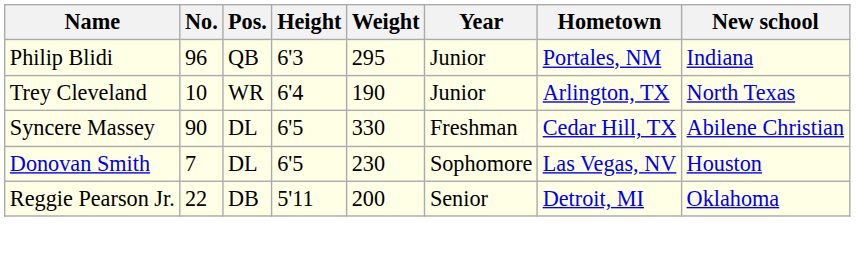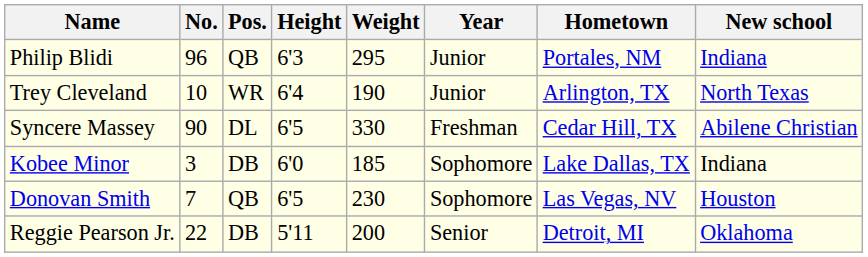+ row: (69, 163)
(243, 163) DL -> (243, 198) QB
